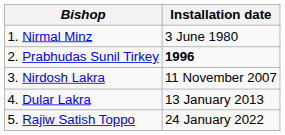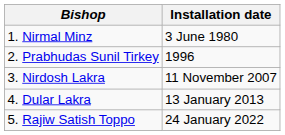(180, 57) bold -> (180, 57) normal
